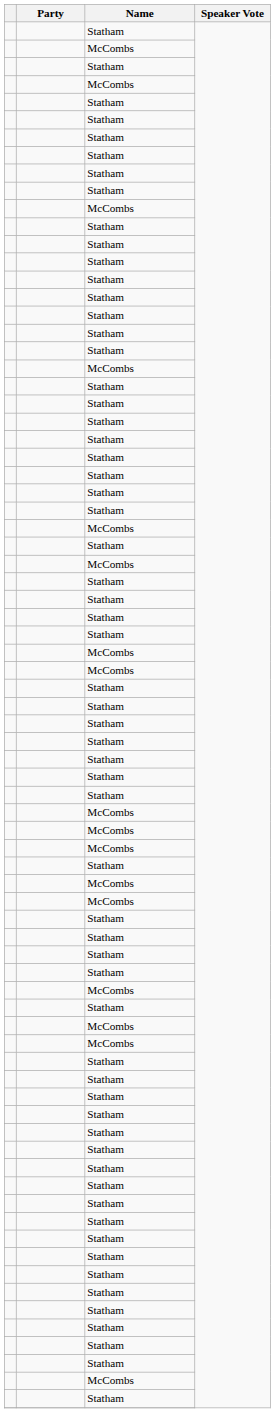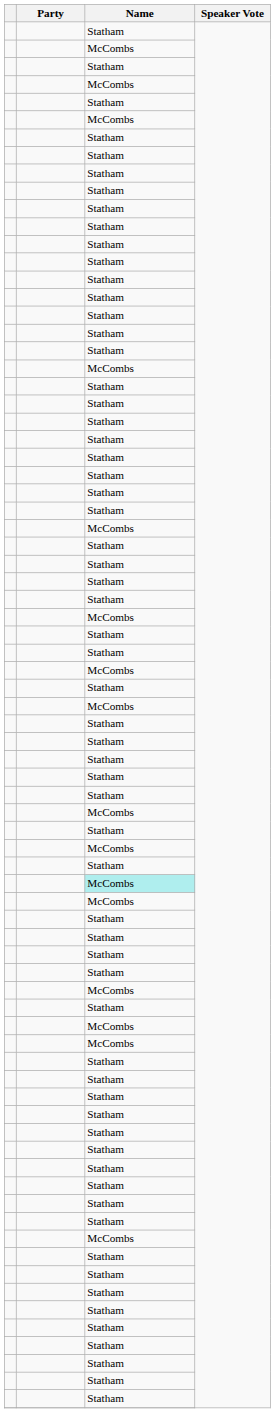(106, 119) Statham -> (111, 119) McCombs
(111, 208) McCombs -> (106, 208) Statham
(111, 564) McCombs -> (106, 564) Statham
(106, 617) Statham -> (111, 617) McCombs
(111, 652) McCombs -> (106, 652) Statham
(106, 706) Statham -> (111, 706) McCombs
(111, 830) McCombs -> (106, 830) Statham
(111, 883) no background -> (111, 883) paleturquoise background
(106, 1238) Statham -> (111, 1238) McCombs
(111, 1381) McCombs -> (106, 1381) Statham
